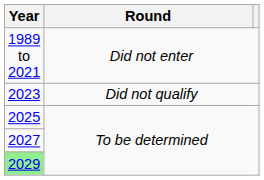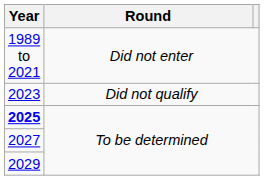(24, 118) normal -> (24, 118) bold
(24, 164) lightgreen background -> (24, 164) no background
